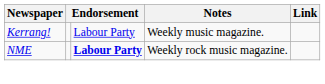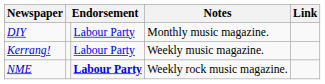+ row: (16, 32)
